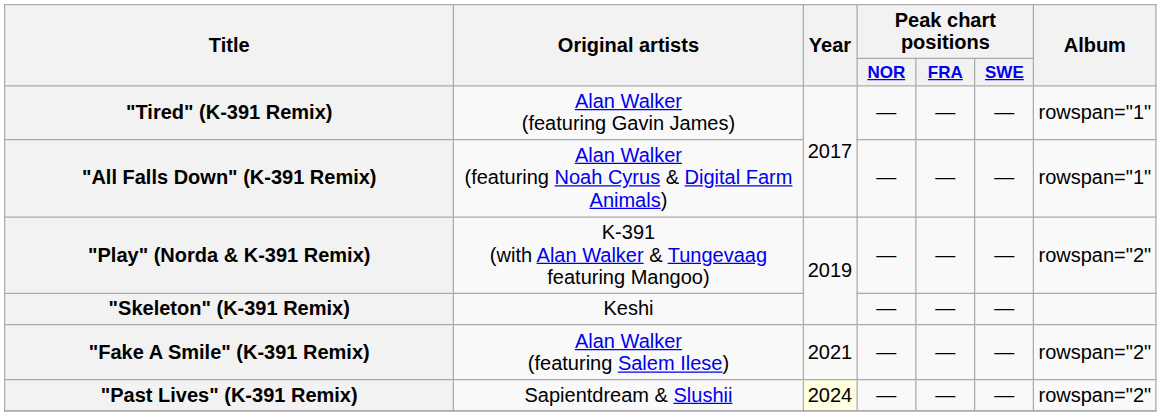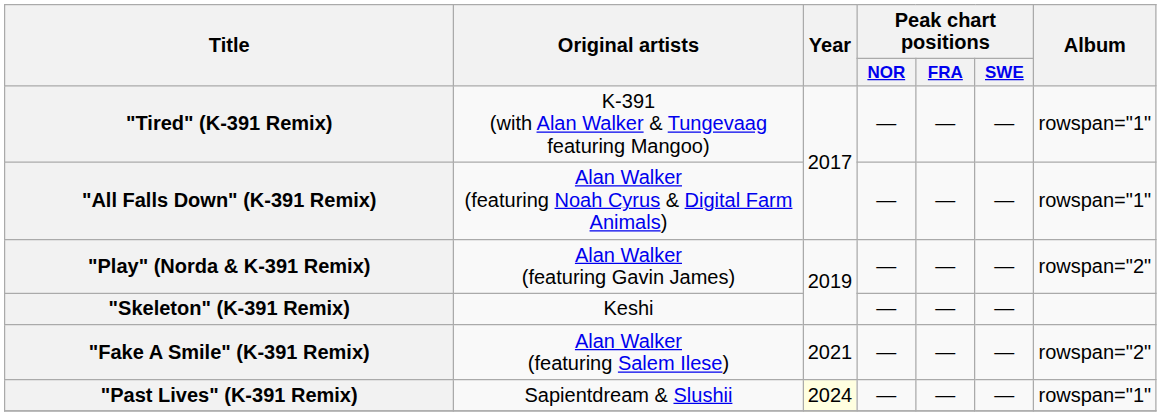(628, 112) Alan Walker (featuring Gavin James) -> (628, 123) K-391 (with Alan Walker & Tungevaag featuring Mangoo)
(628, 254) K-391 (with Alan Walker & Tungevaag featuring Mangoo) -> (628, 266) Alan Walker (featuring Gavin James)
(1095, 394) rowspan="2" -> (1095, 394) rowspan="1"
